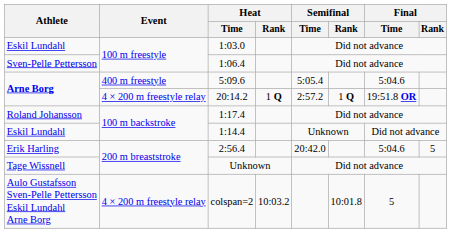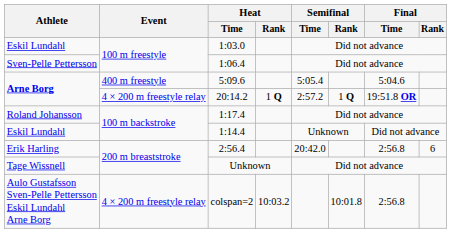(392, 149) 5:04.6 -> (392, 149) 2:56.8
(433, 149) 5 -> (433, 149) 6
(392, 201) 5 -> (392, 201) 2:56.8
